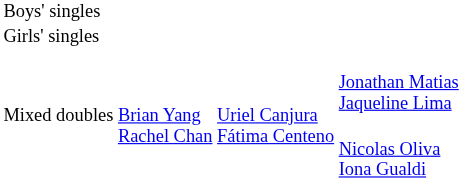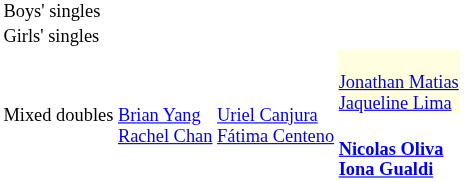(399, 92) no background -> (399, 92) lightyellow background
(390, 159) normal -> (391, 159) bold
